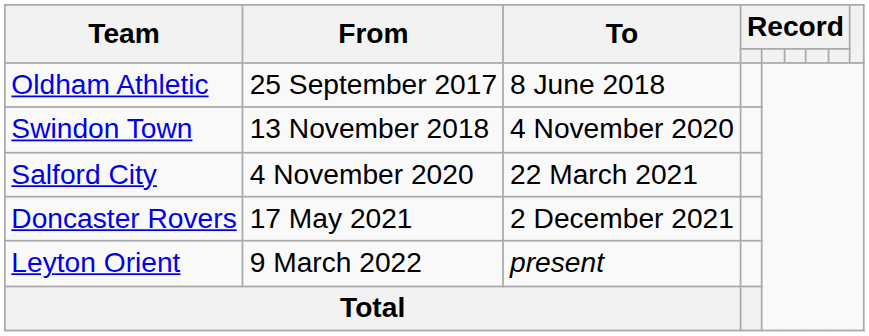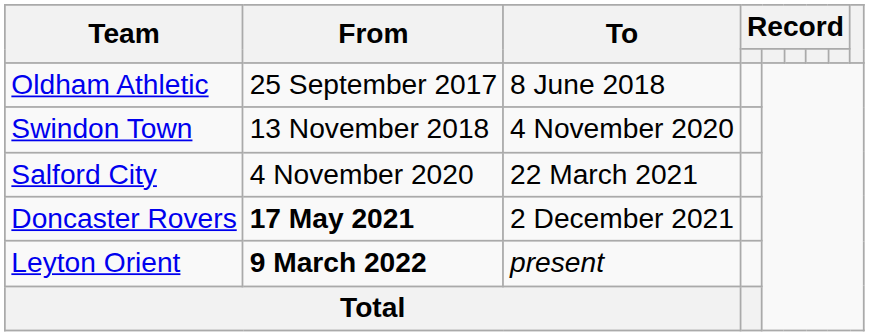(331, 218) normal -> (332, 218) bold
(336, 263) normal -> (338, 263) bold
